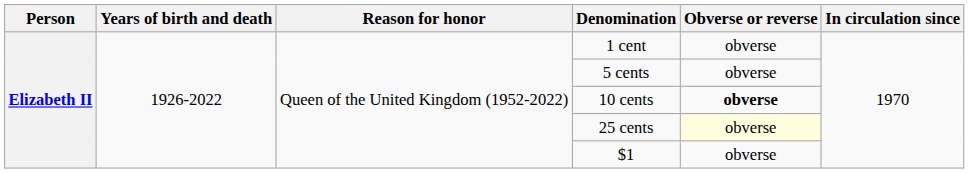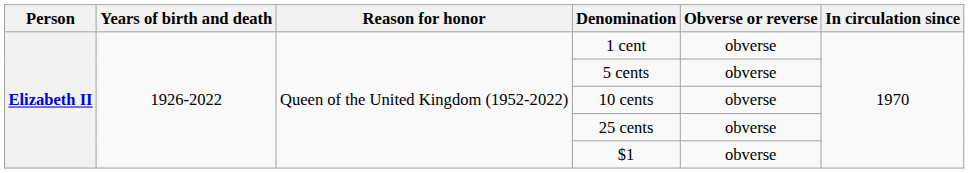(751, 100) bold -> (751, 100) normal
(751, 127) lightyellow background -> (751, 127) no background
